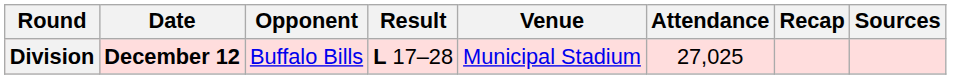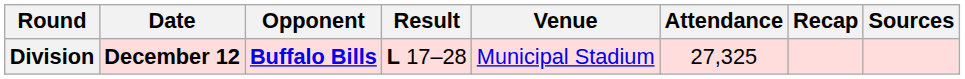(307, 56) normal -> (313, 56) bold
(710, 56) 27,025 -> (724, 56) 27,325
